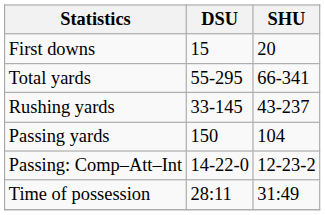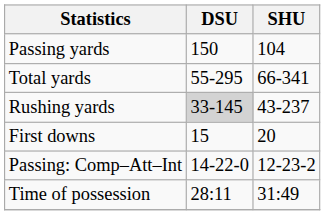rows swapped: (52, 48) <-> (59, 136)
(217, 107) no background -> (217, 107) lightgrey background
